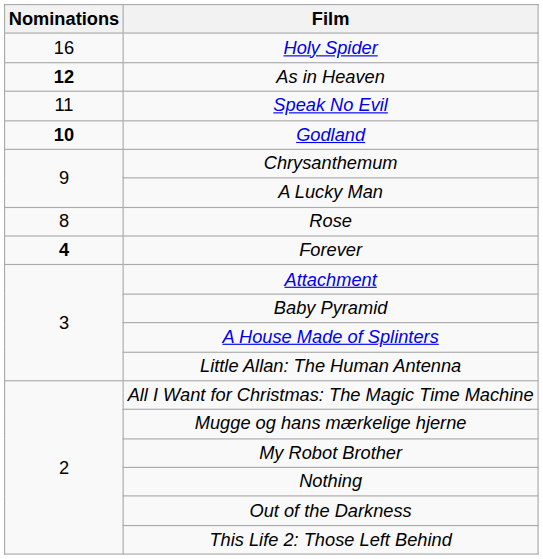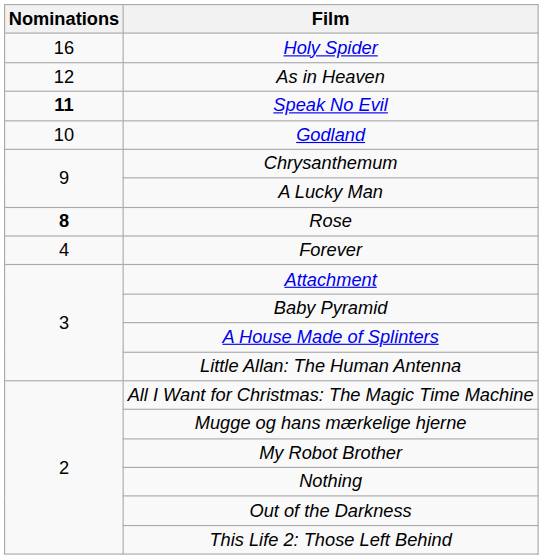(64, 76) bold -> (64, 76) normal
(64, 105) normal -> (64, 105) bold
(64, 134) bold -> (64, 134) normal
(64, 221) normal -> (64, 221) bold
(64, 250) bold -> (64, 250) normal
